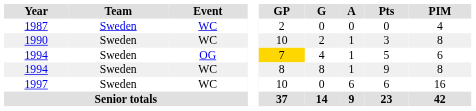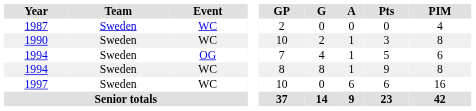(282, 55) gold background -> (282, 55) no background
